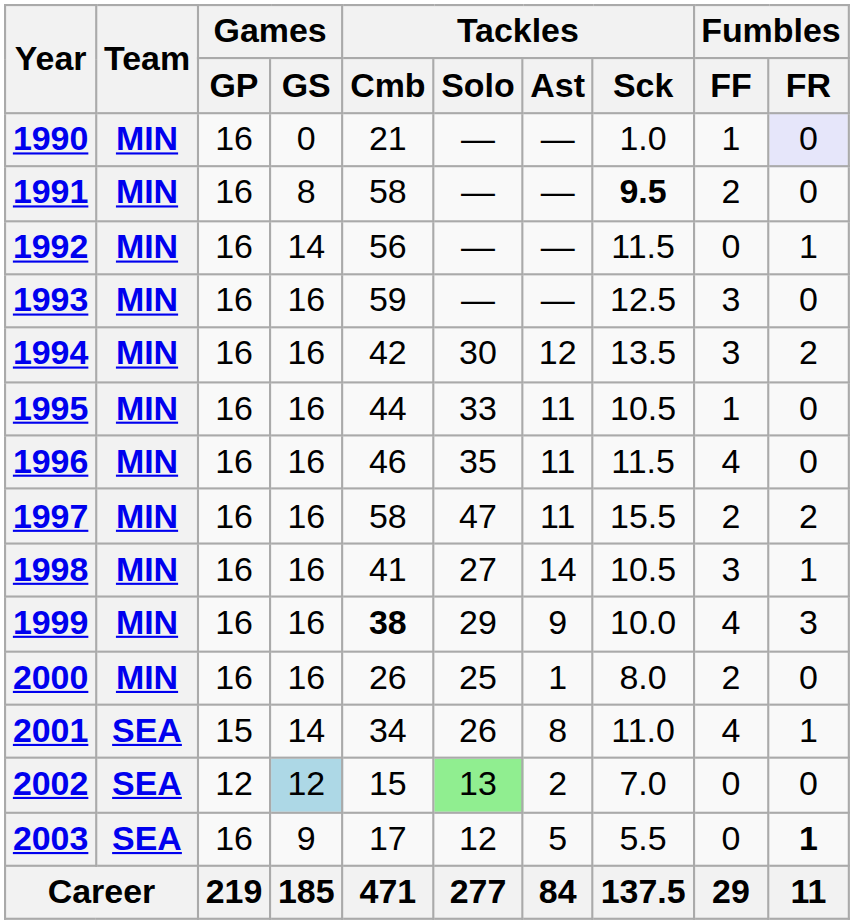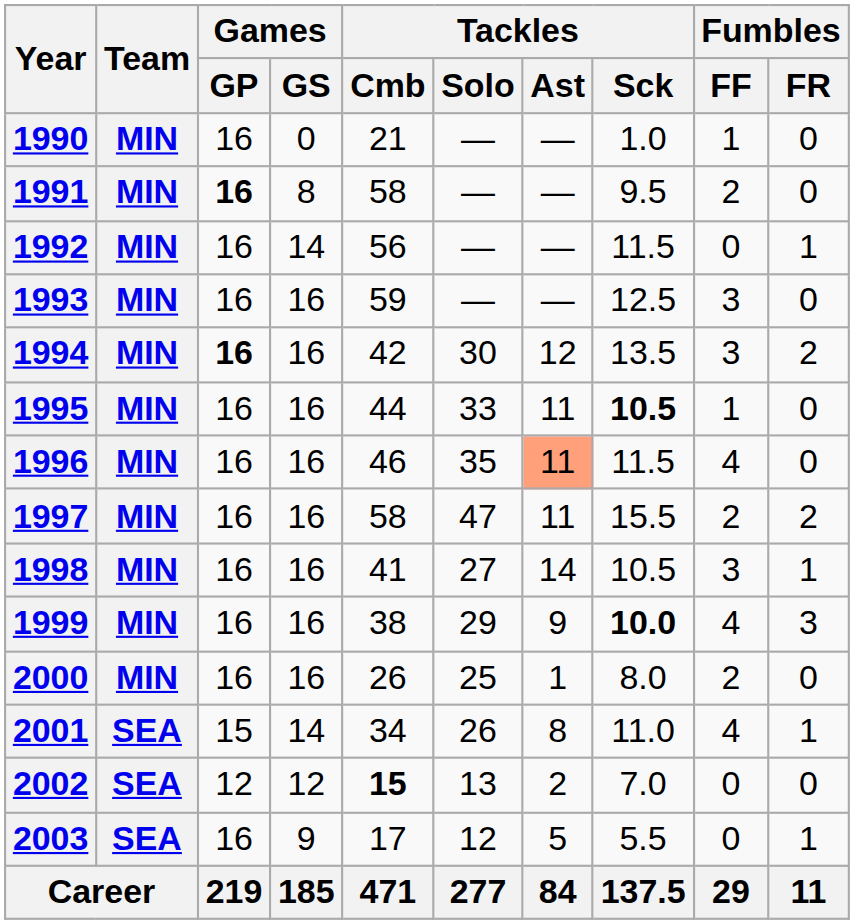(808, 138) lavender background -> (808, 138) no background
(234, 192) normal -> (234, 192) bold
(643, 192) bold -> (643, 192) normal
(234, 354) normal -> (234, 354) bold
(643, 407) normal -> (643, 407) bold
(558, 461) no background -> (558, 461) lightsalmon background
(388, 623) bold -> (388, 623) normal
(643, 623) normal -> (643, 623) bold
(306, 784) lightblue background -> (306, 784) no background
(388, 784) normal -> (388, 784) bold
(478, 784) lightgreen background -> (478, 784) no background
(808, 838) bold -> (808, 838) normal
